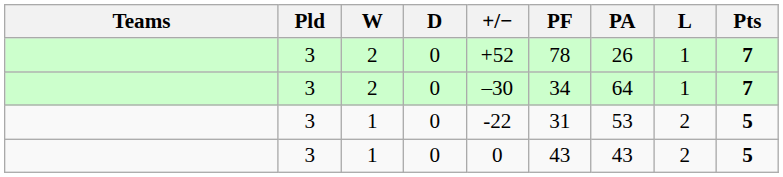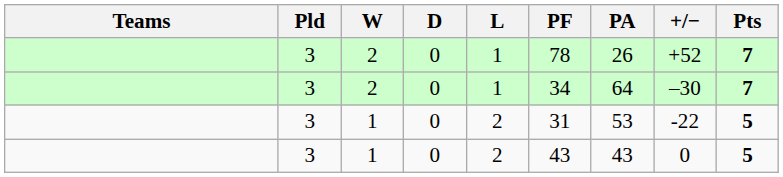columns swapped: (685, 21) <-> (497, 21)
